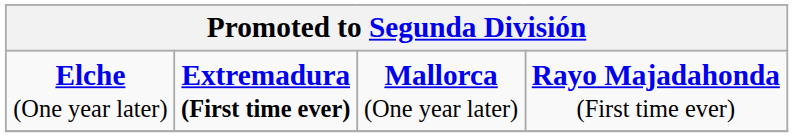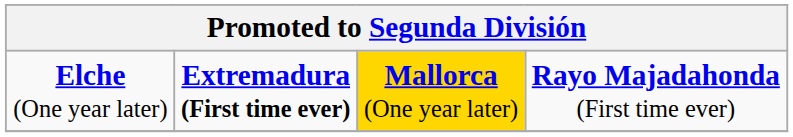(441, 90) no background -> (441, 90) gold background
